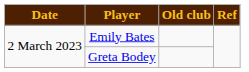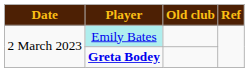(122, 36) no background -> (124, 36) paleturquoise background
(122, 57) normal -> (124, 57) bold
